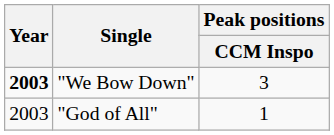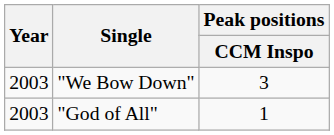(29, 82) bold -> (29, 82) normal
